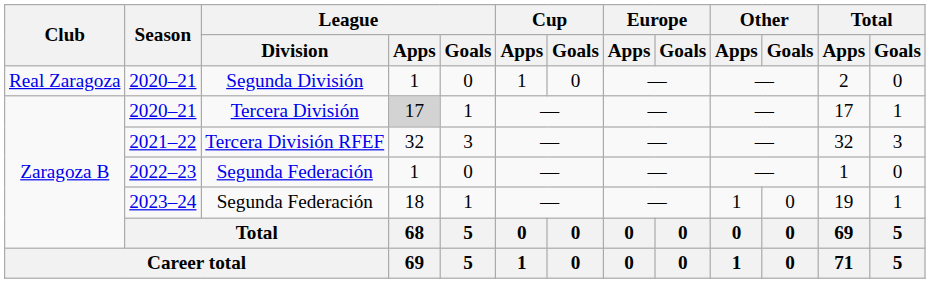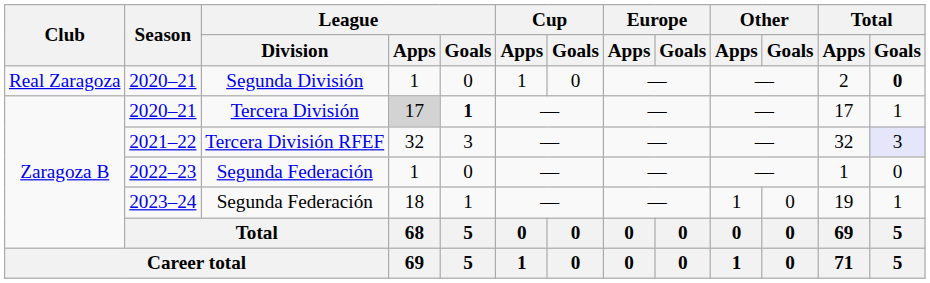(897, 80) normal -> (897, 80) bold
(468, 111) normal -> (468, 111) bold
(897, 141) no background -> (897, 141) lavender background
